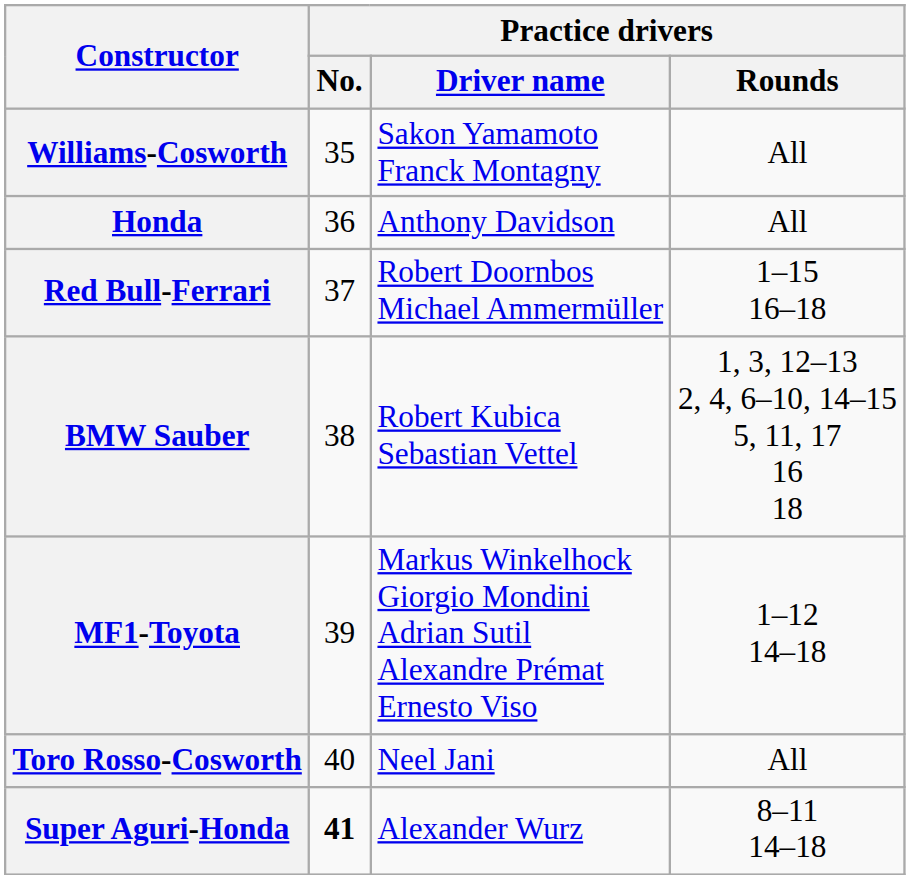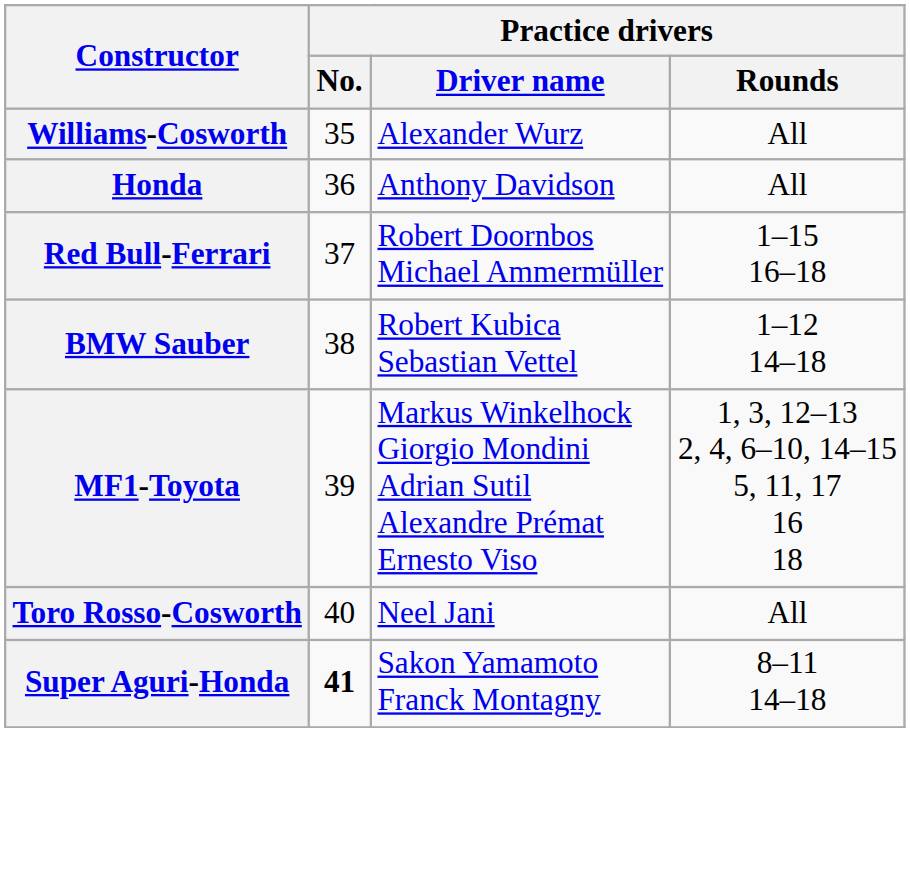(489, 151) Sakon Yamamoto Franck Montagny -> (480, 133) Alexander Wurz
(787, 435) 1, 3, 12–13 2, 4, 6–10, 14–15 5, 11, 17 16 18 -> (787, 343) 1–12 14–18
(787, 633) 1–12 14–18 -> (787, 486) 1, 3, 12–13 2, 4, 6–10, 14–15 5, 11, 17 16 18
(480, 829) Alexander Wurz -> (489, 681) Sakon Yamamoto Franck Montagny
